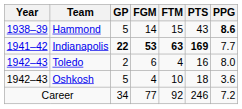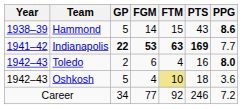(228, 63) normal -> (228, 63) bold
(177, 79) no background -> (177, 79) khaki background
